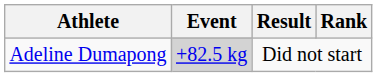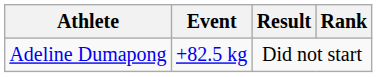(212, 54) lightgrey background -> (212, 54) no background
